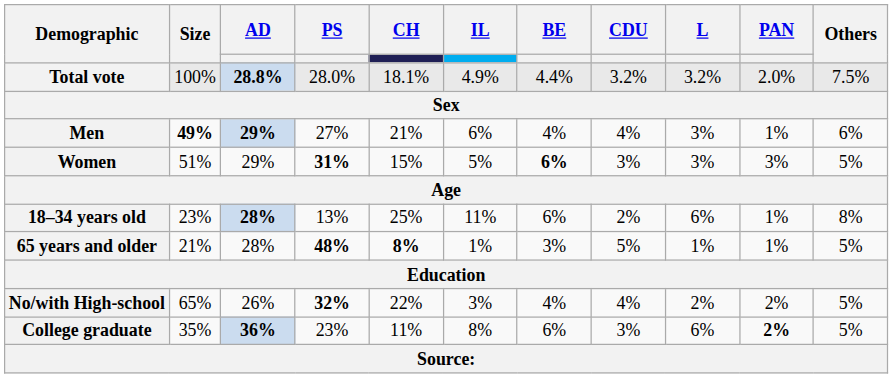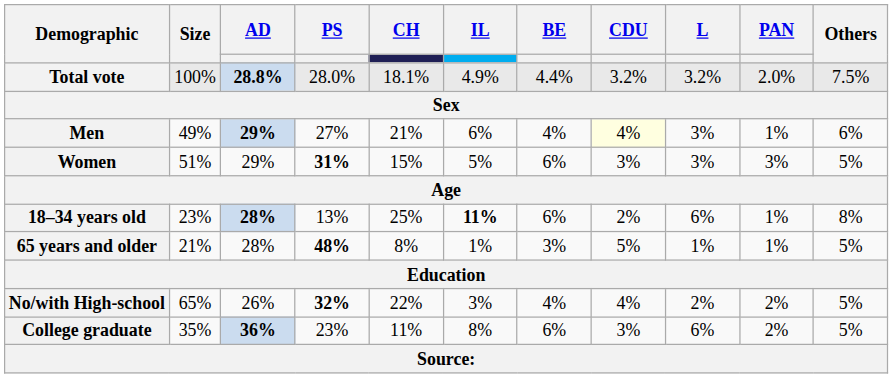(195, 134) bold -> (195, 134) normal
(628, 134) no background -> (628, 134) lightyellow background
(554, 162) bold -> (554, 162) normal
(480, 218) normal -> (480, 218) bold
(406, 246) bold -> (406, 246) normal
(777, 331) bold -> (777, 331) normal
